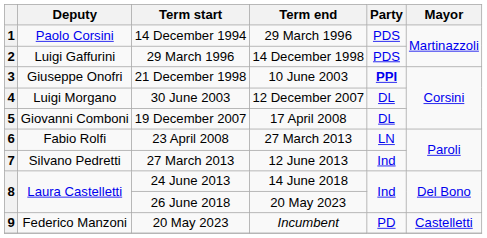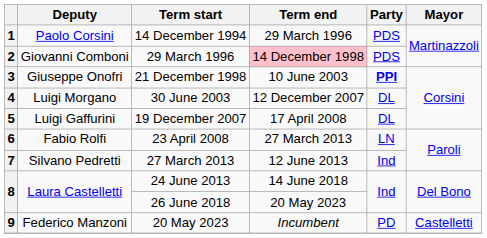(75, 56) Luigi Gaffurini -> (75, 56) Giovanni Comboni
(308, 56) no background -> (308, 56) pink background
(75, 118) Giovanni Comboni -> (75, 118) Luigi Gaffurini
